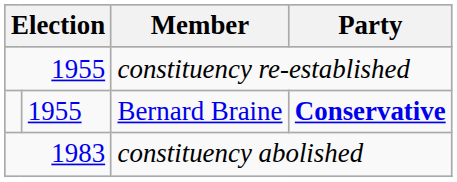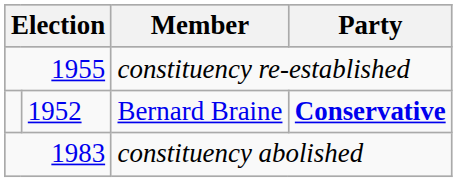(55, 111) 1955 -> (55, 111) 1952
